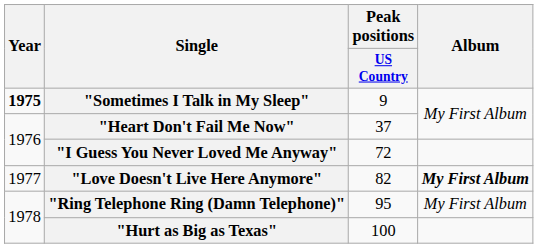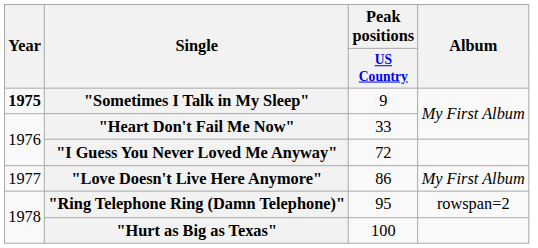(383, 126) 37 -> (383, 126) 33
(383, 178) 82 -> (383, 178) 86
(475, 178) bold -> (473, 178) normal
(475, 204) My First Album -> (473, 204) rowspan=2
